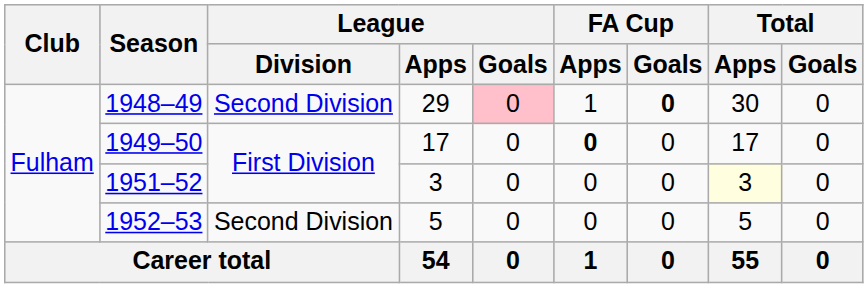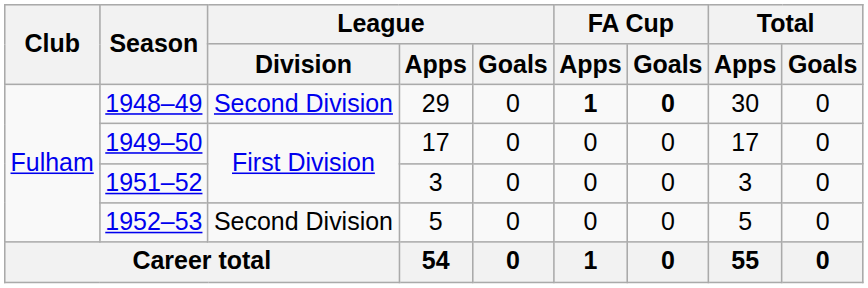(513, 103) pink background -> (513, 103) no background
(590, 103) normal -> (590, 103) bold
(590, 143) bold -> (590, 143) normal
(745, 182) lightyellow background -> (745, 182) no background
